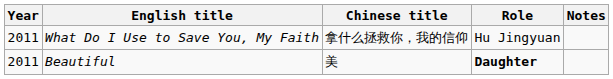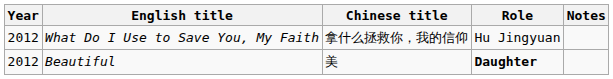(23, 38) 2011 -> (23, 38) 2012
(23, 62) 2011 -> (23, 62) 2012
